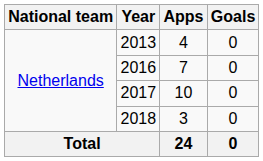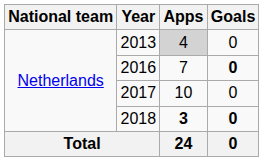(183, 42) no background -> (183, 42) lightgrey background
(233, 67) normal -> (233, 67) bold
(183, 118) normal -> (183, 118) bold
(233, 118) normal -> (233, 118) bold
